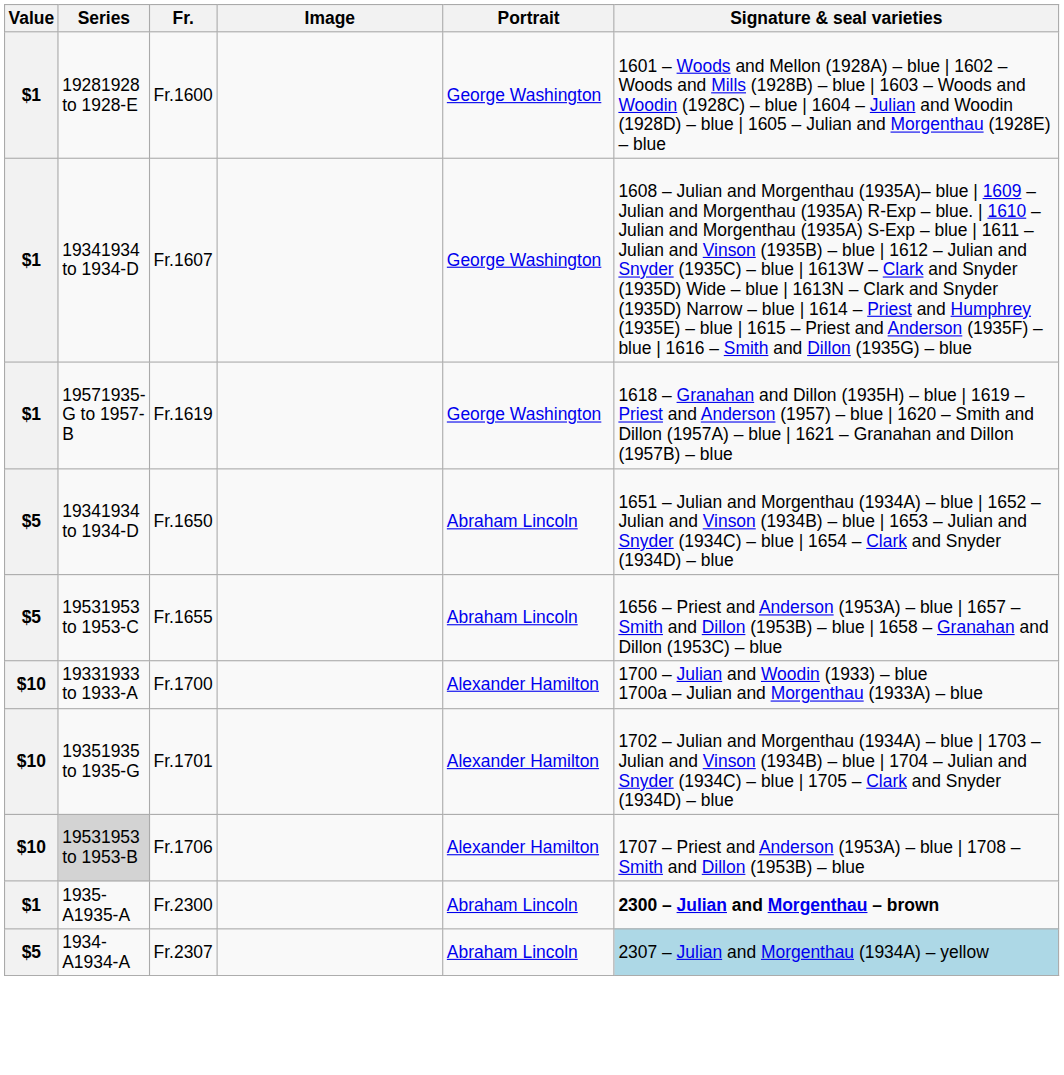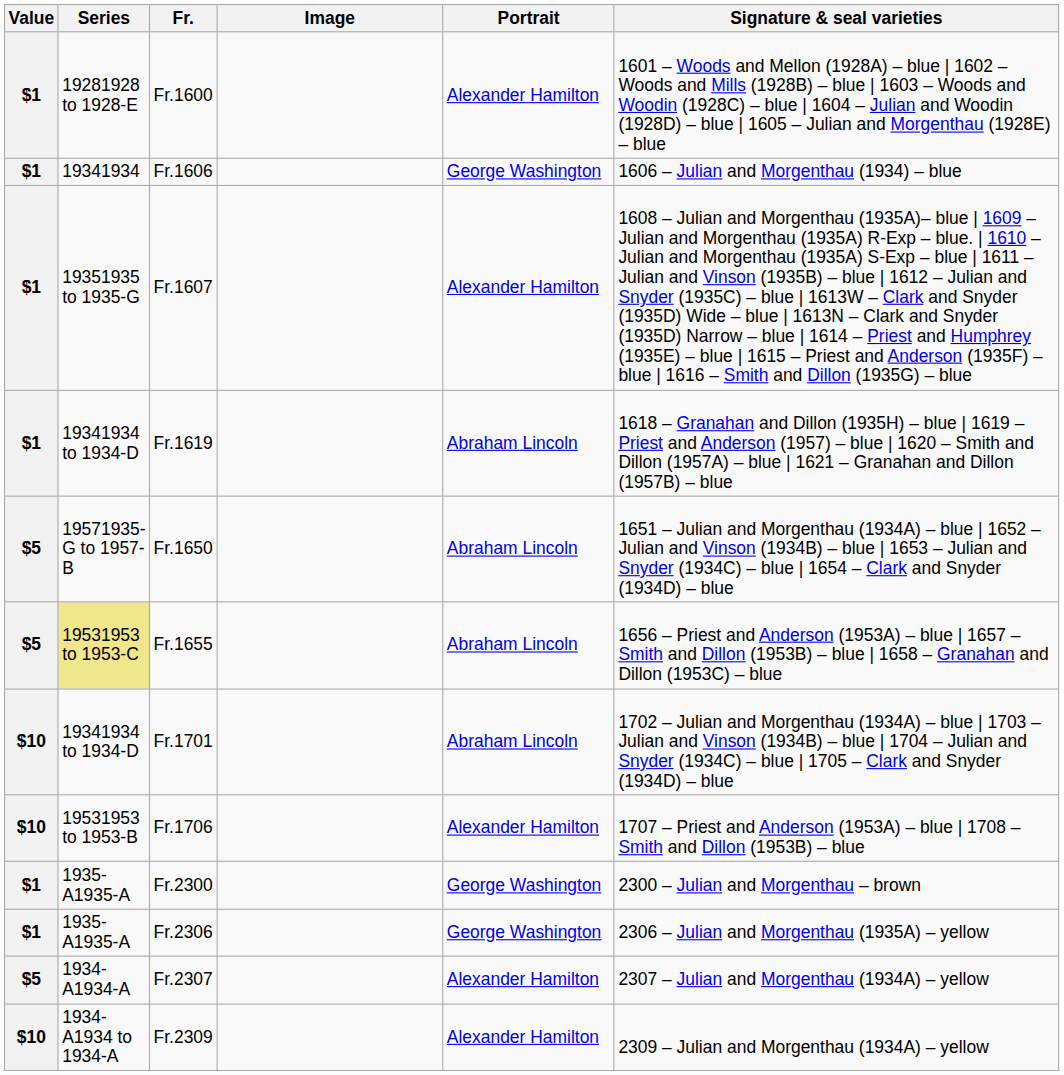(524, 95) George Washington -> (523, 95) Alexander Hamilton
+ row: (183, 171)
(101, 260) 19341934 to 1934-D -> (101, 287) 19351935 to 1935-G
(524, 260) George Washington -> (523, 287) Alexander Hamilton
(104, 415) 19571935-G to 1957-B -> (101, 442) 19341934 to 1934-D
(524, 415) George Washington -> (512, 442) Abraham Lincoln
(101, 521) 19341934 to 1934-D -> (104, 549) 19571935-G to 1957-B
(101, 617) no background -> (101, 645) khaki background
- row: (183, 684)
(101, 761) 19351935 to 1935-G -> (101, 741) 19341934 to 1934-D
(523, 761) Alexander Hamilton -> (512, 741) Abraham Lincoln
(101, 847) lightgrey background -> (101, 828) no background
(512, 904) Abraham Lincoln -> (524, 885) George Washington
(779, 904) bold -> (770, 885) normal
+ row: (183, 932)
(512, 952) Abraham Lincoln -> (523, 979) Alexander Hamilton
(804, 952) lightblue background -> (804, 979) no background
+ row: (183, 1036)
